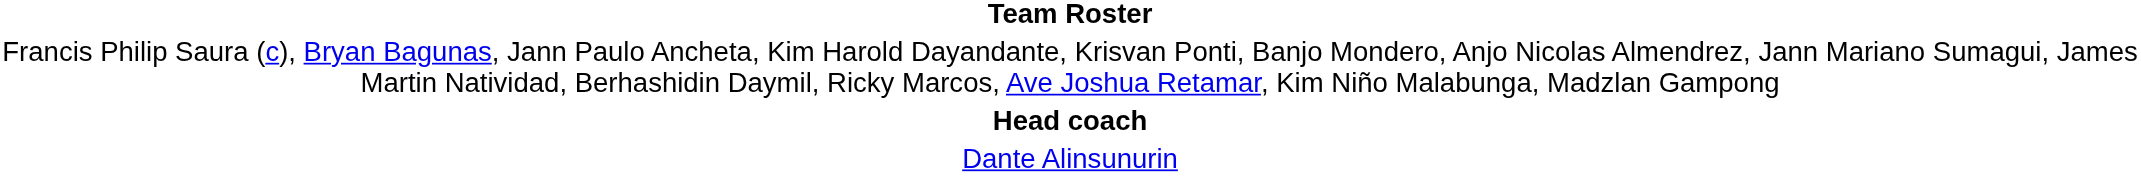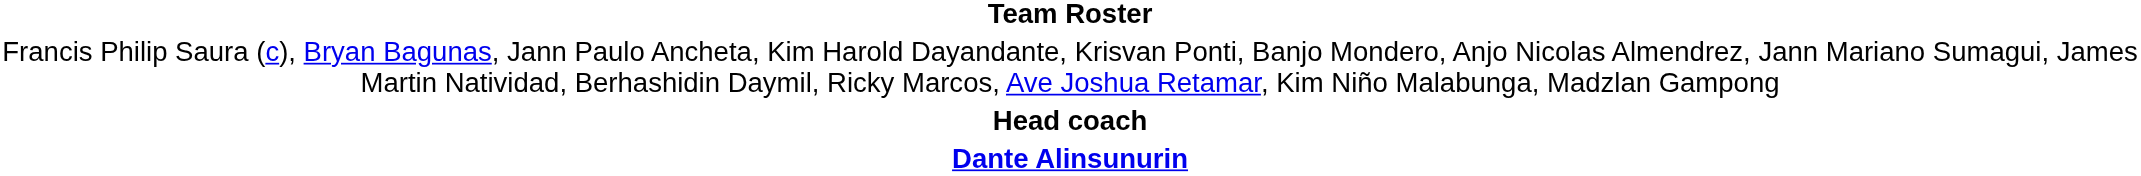(1070, 158) normal -> (1070, 158) bold
